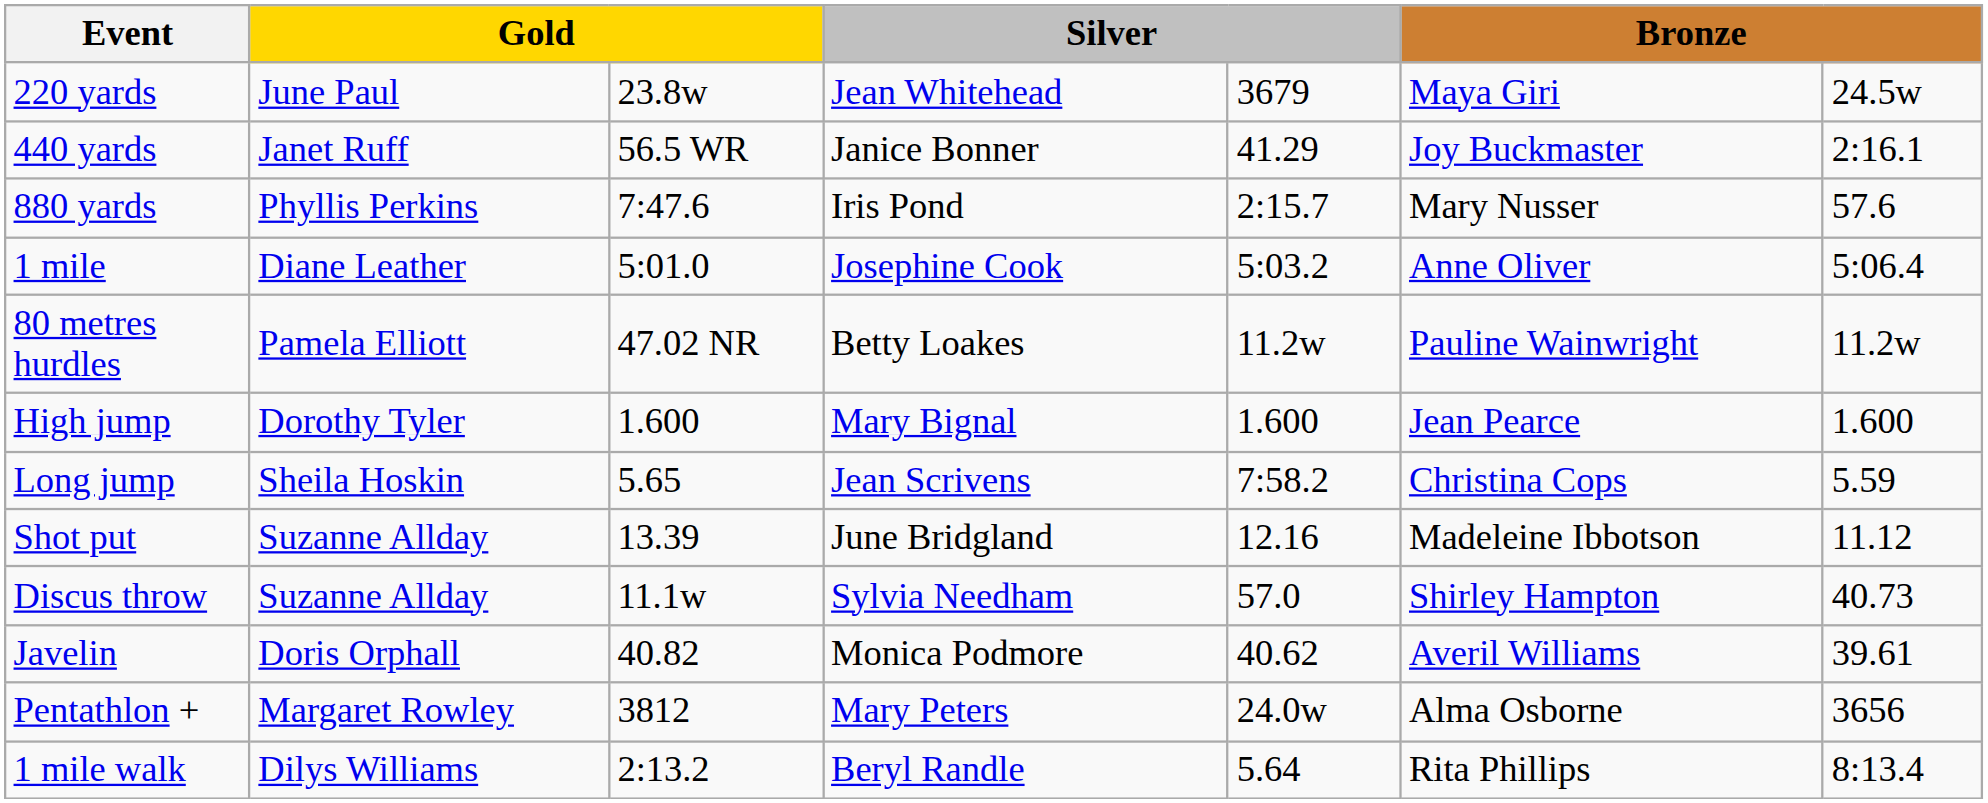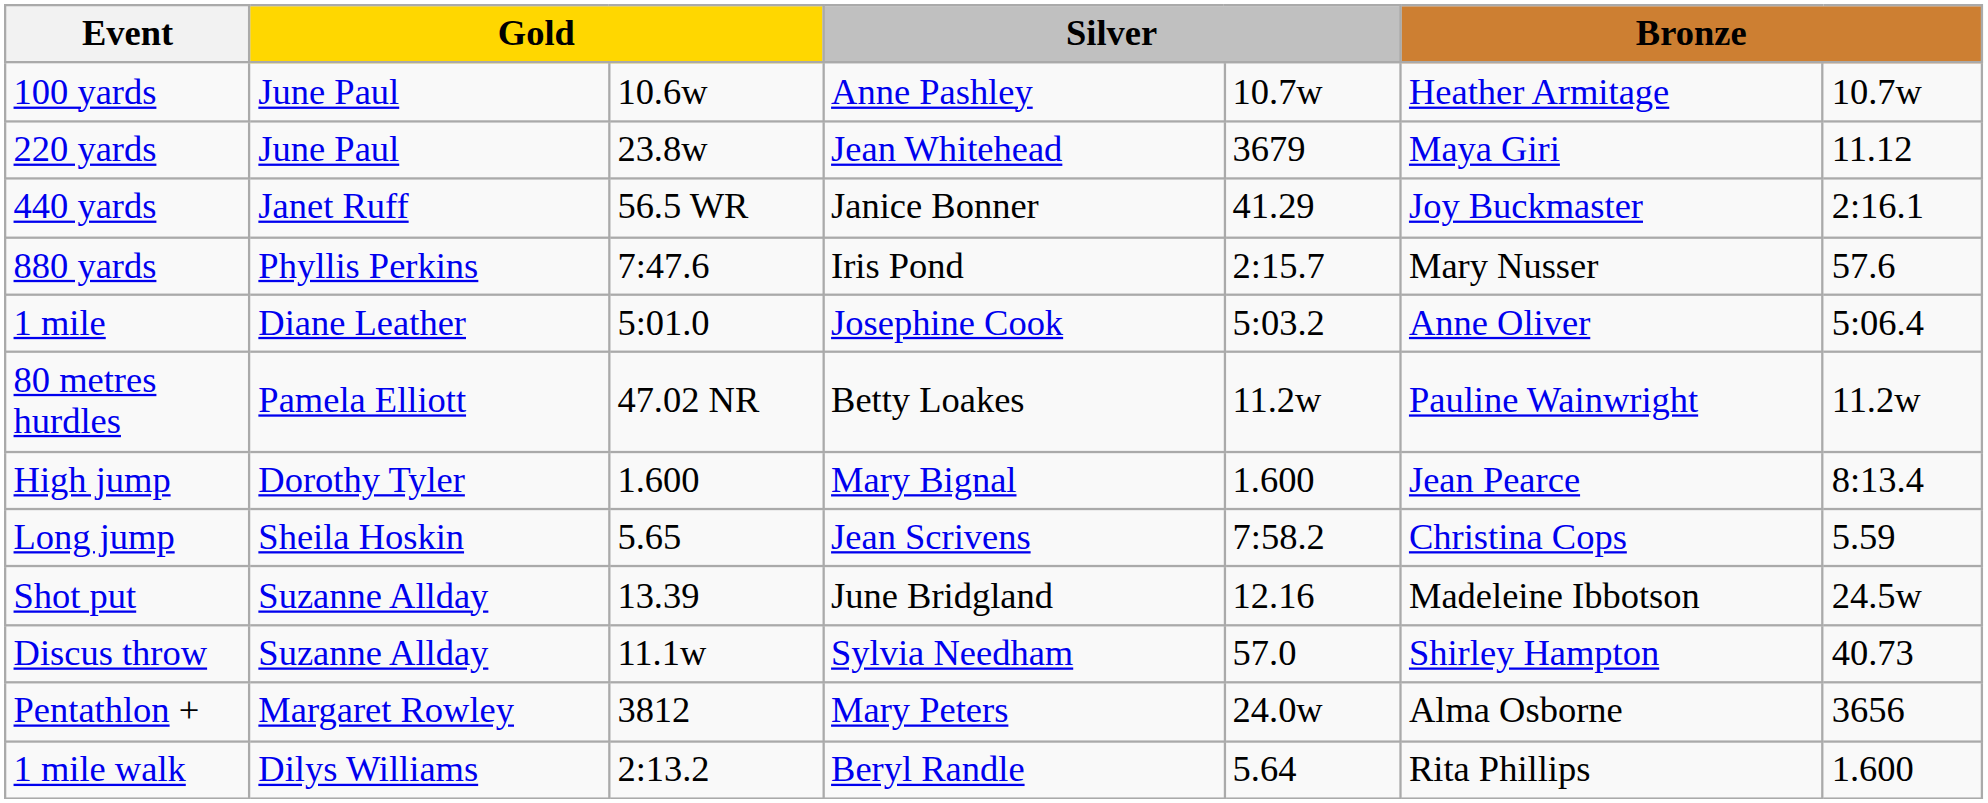+ row: (85, 91)
(1877, 91) 24.5w -> (1872, 149) 11.12
(1873, 421) 1.600 -> (1878, 479) 8:13.4
(1872, 537) 11.12 -> (1877, 595) 24.5w
- row: (65, 653)
(1878, 768) 8:13.4 -> (1873, 768) 1.600
